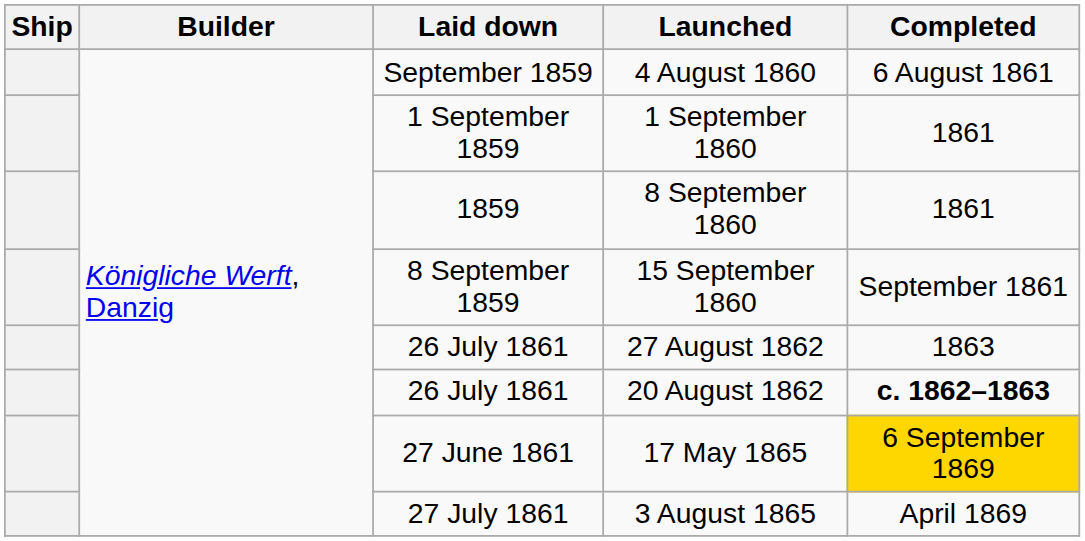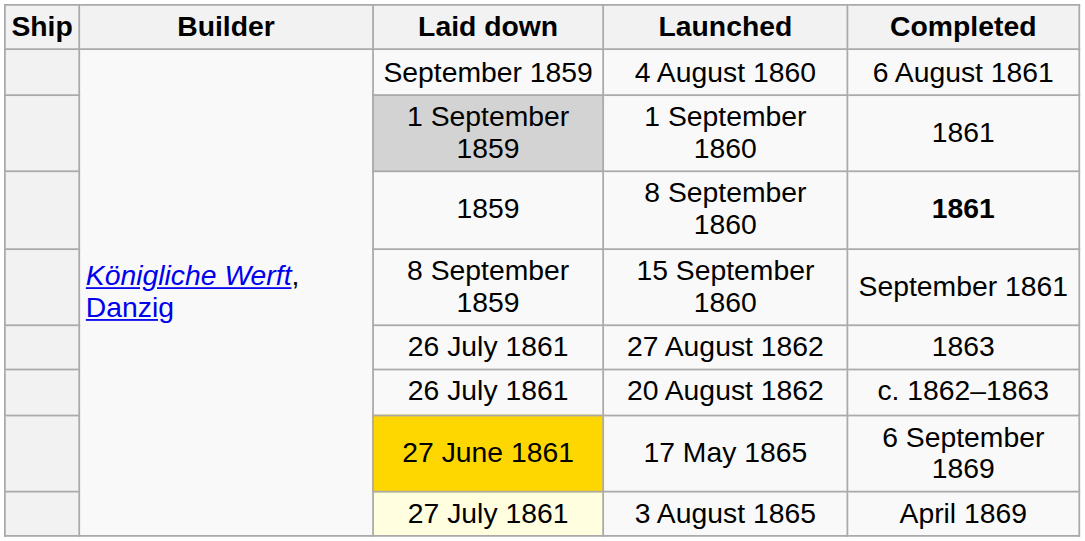(488, 132) no background -> (488, 132) lightgrey background
(963, 209) normal -> (963, 209) bold
(963, 392) bold -> (963, 392) normal
(488, 452) no background -> (488, 452) gold background
(963, 452) gold background -> (963, 452) no background
(488, 513) no background -> (488, 513) lightyellow background
